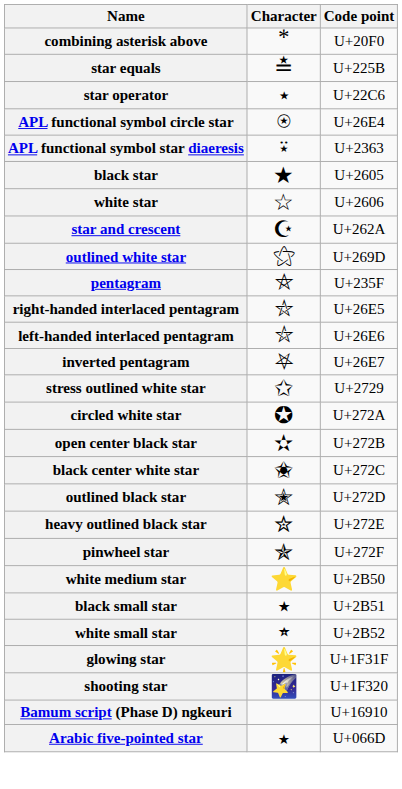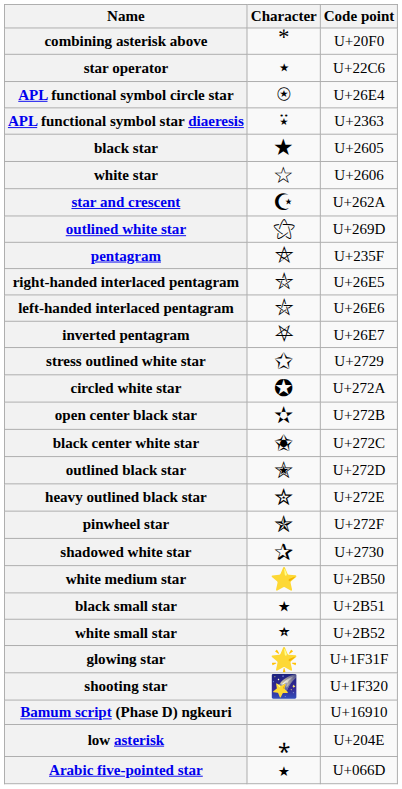- row: (126, 68)
+ row: (126, 552)
+ row: (126, 740)
